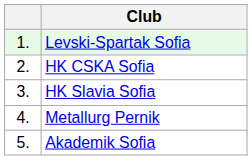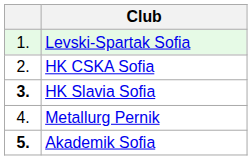(23, 92) normal -> (23, 92) bold
(23, 142) normal -> (23, 142) bold
